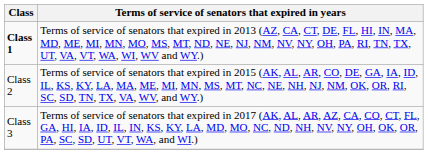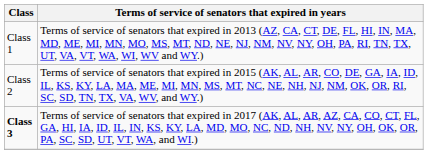(19, 43) bold -> (19, 43) normal
(19, 127) normal -> (19, 127) bold
